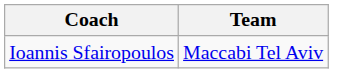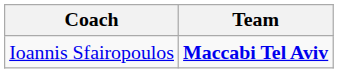(253, 51) normal -> (256, 51) bold
